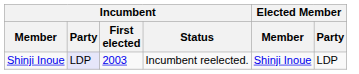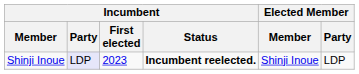(115, 60) 2003 -> (115, 60) 2023
(197, 60) normal -> (201, 60) bold
